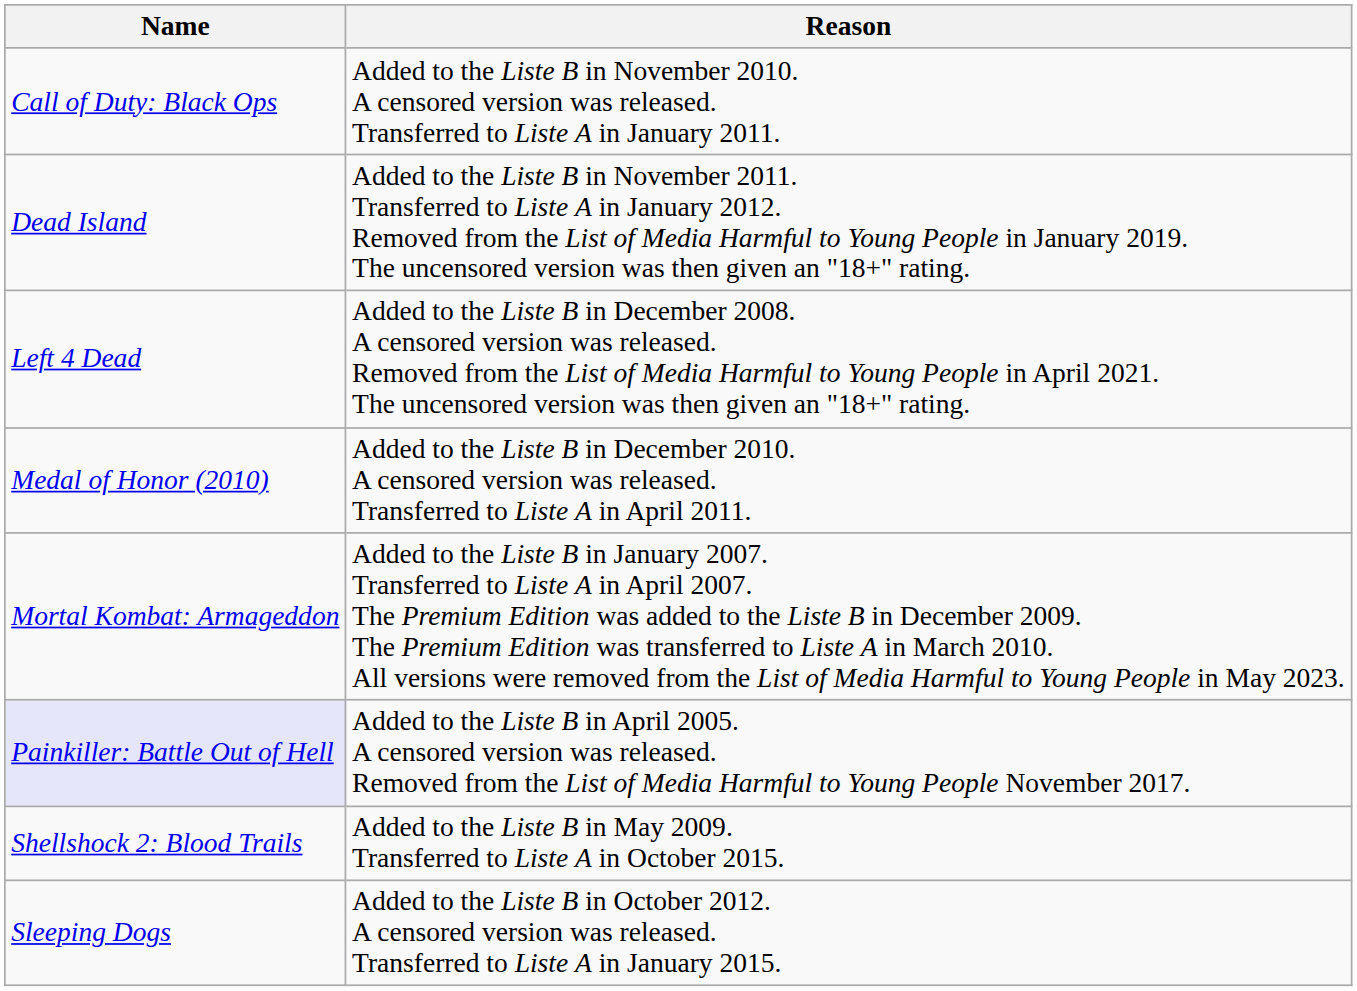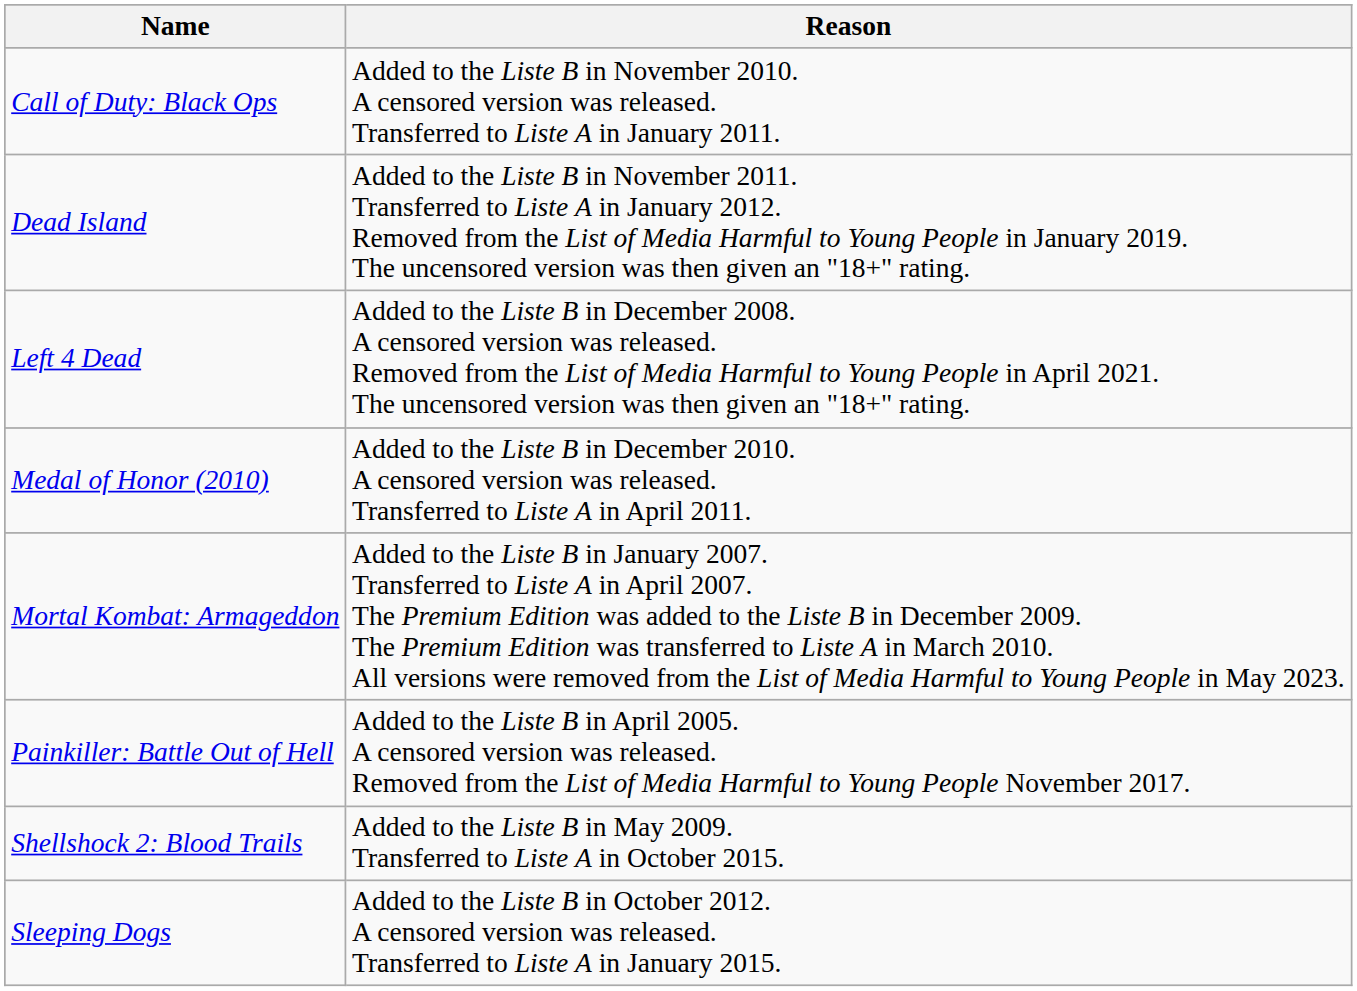(172, 752) lavender background -> (172, 752) no background
